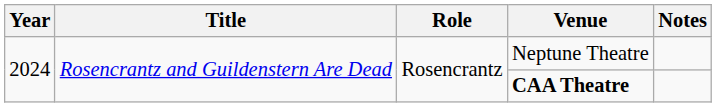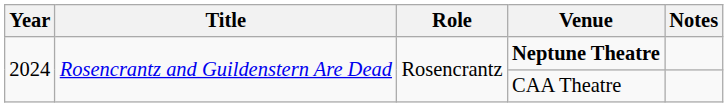(580, 53) normal -> (586, 53) bold
(571, 85) bold -> (567, 85) normal
